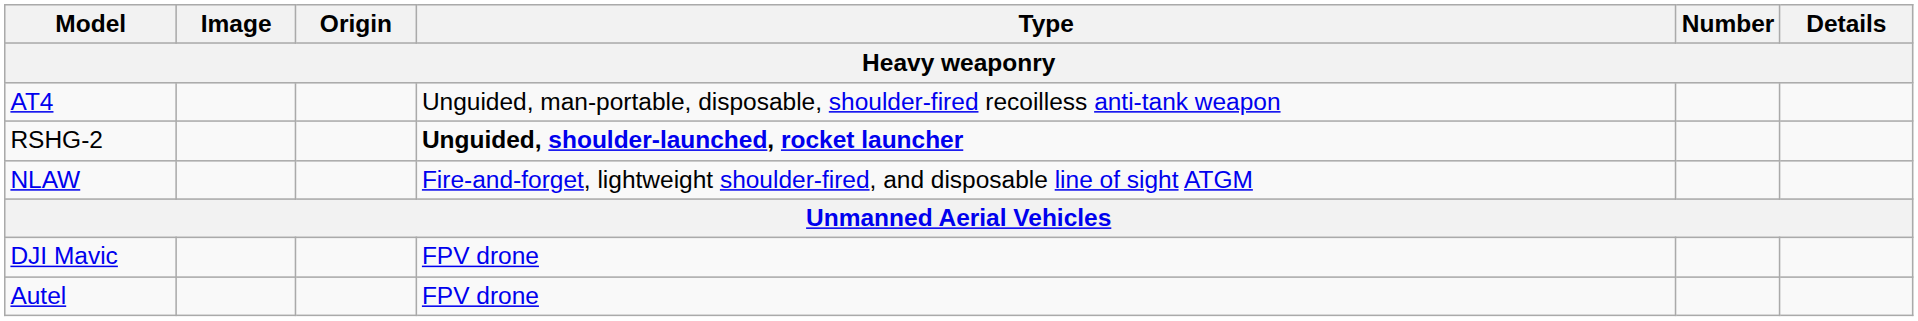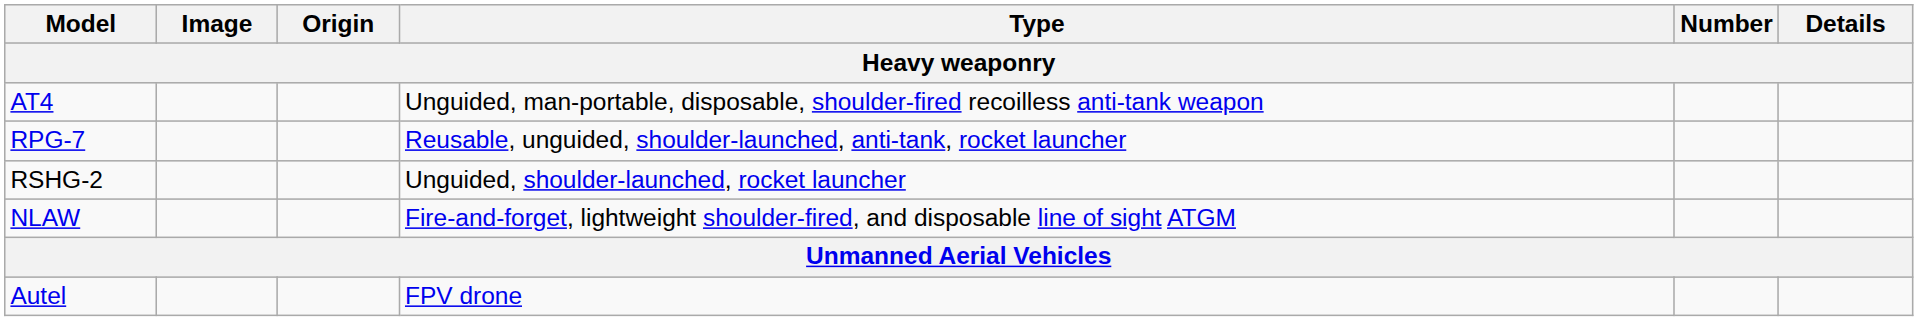+ row: (48, 140)
(693, 140) bold -> (655, 179) normal
- row: (64, 256)
